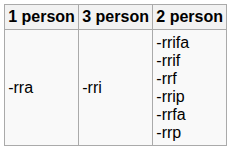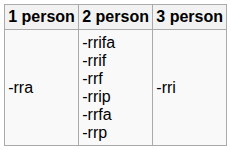columns swapped: (190, 17) <-> (116, 17)
